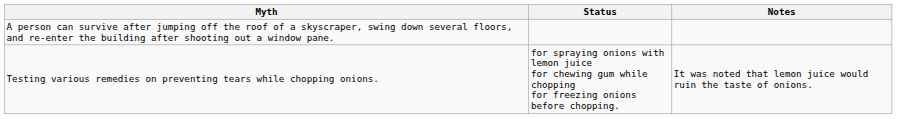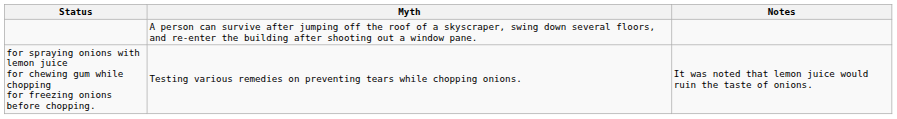columns swapped: (267, 12) <-> (600, 12)
